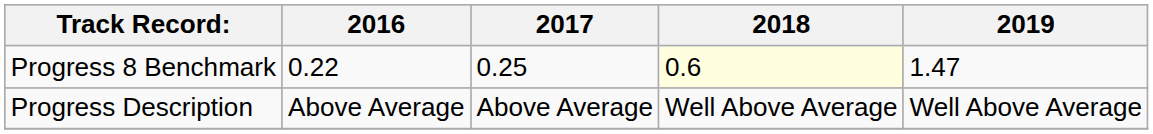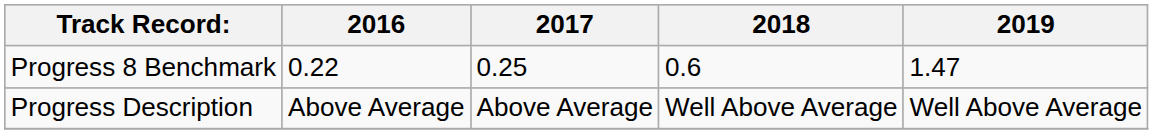(683, 66) lightyellow background -> (683, 66) no background
